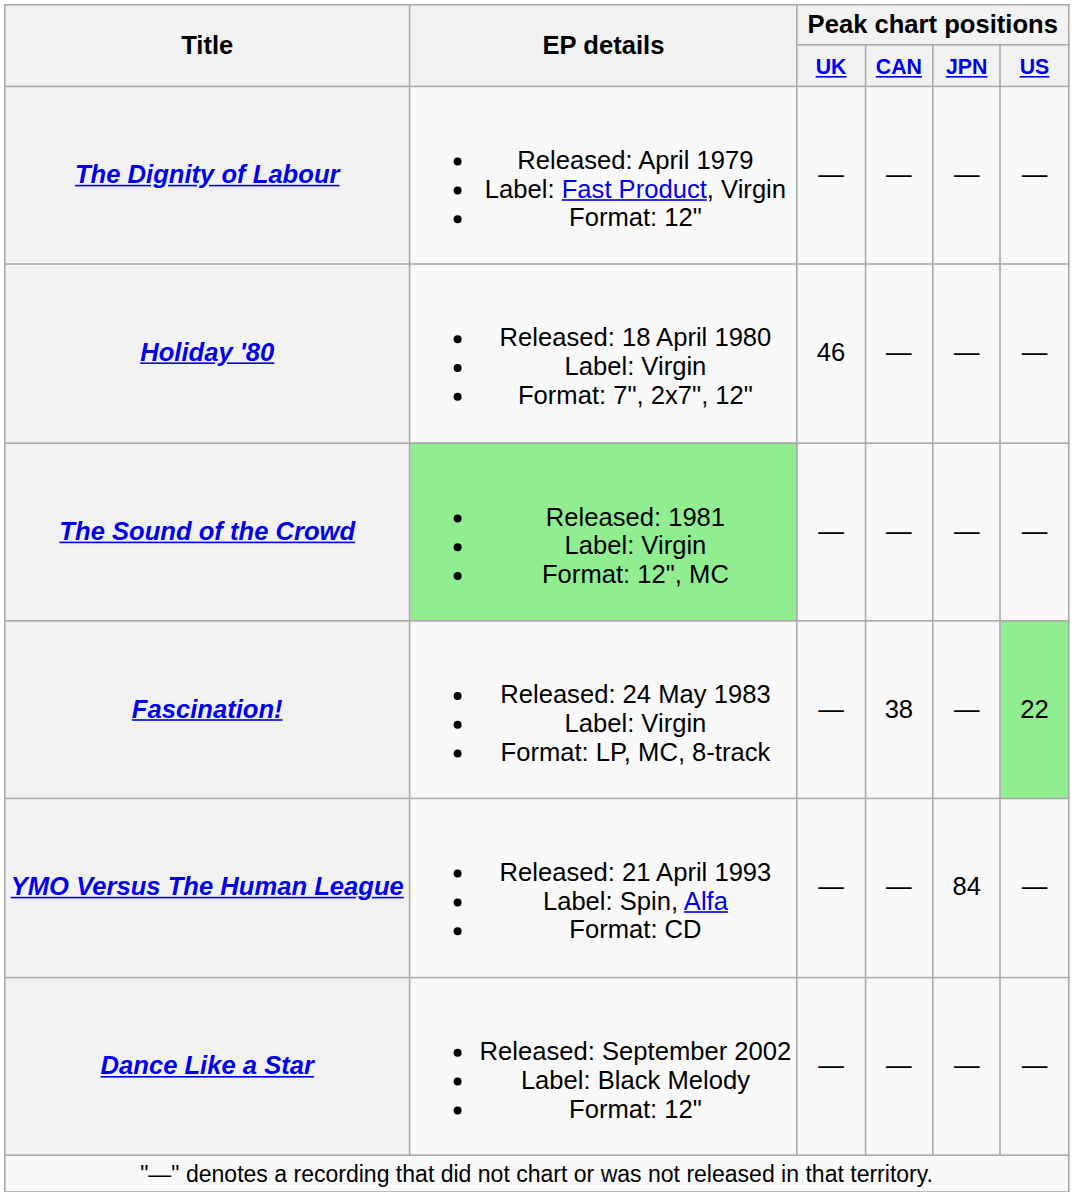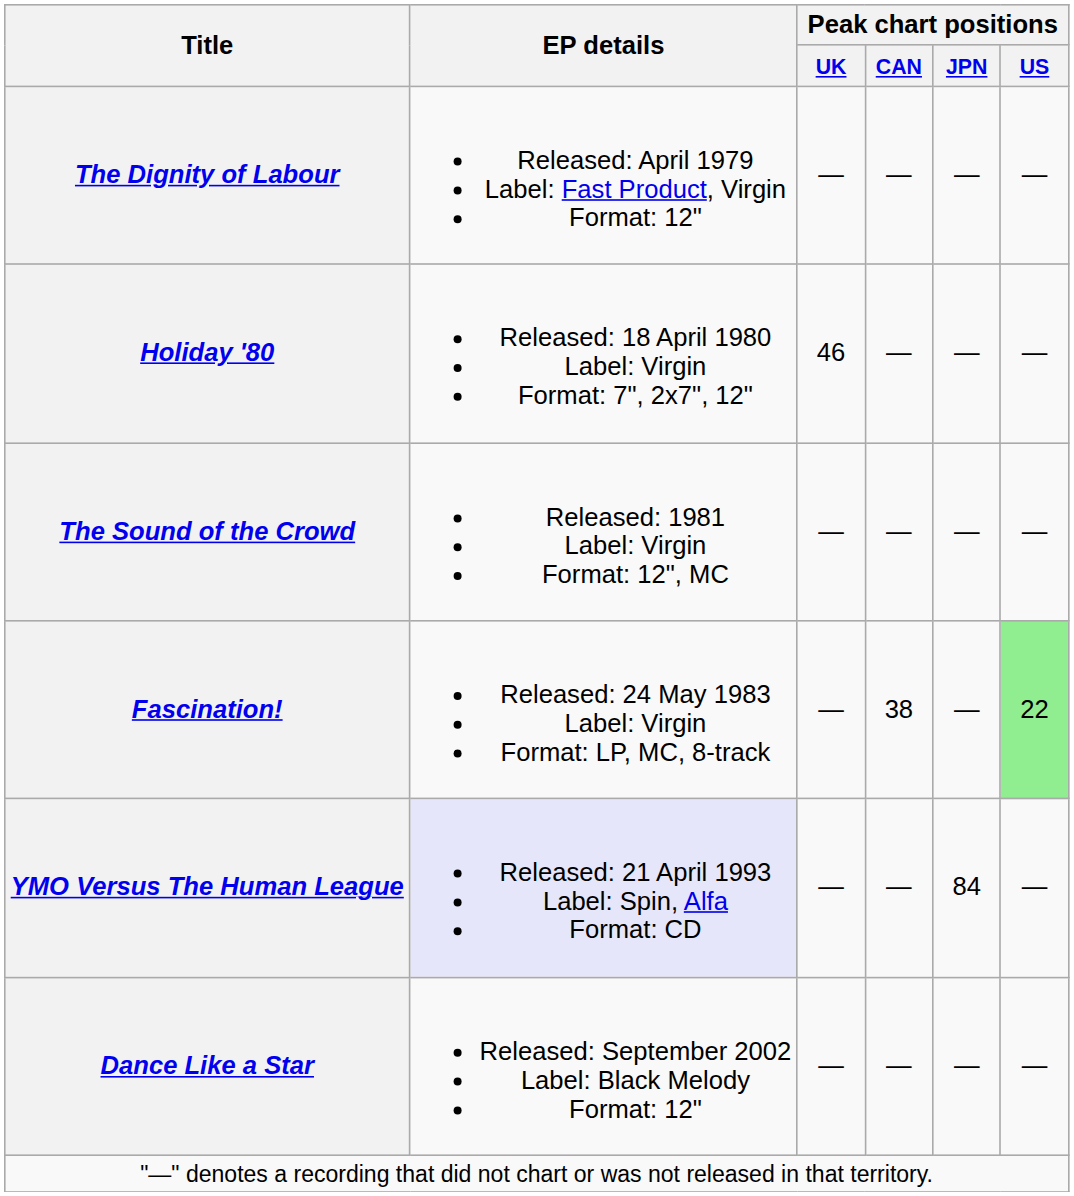(603, 546) lightgreen background -> (603, 546) no background
(603, 902) no background -> (603, 902) lavender background
